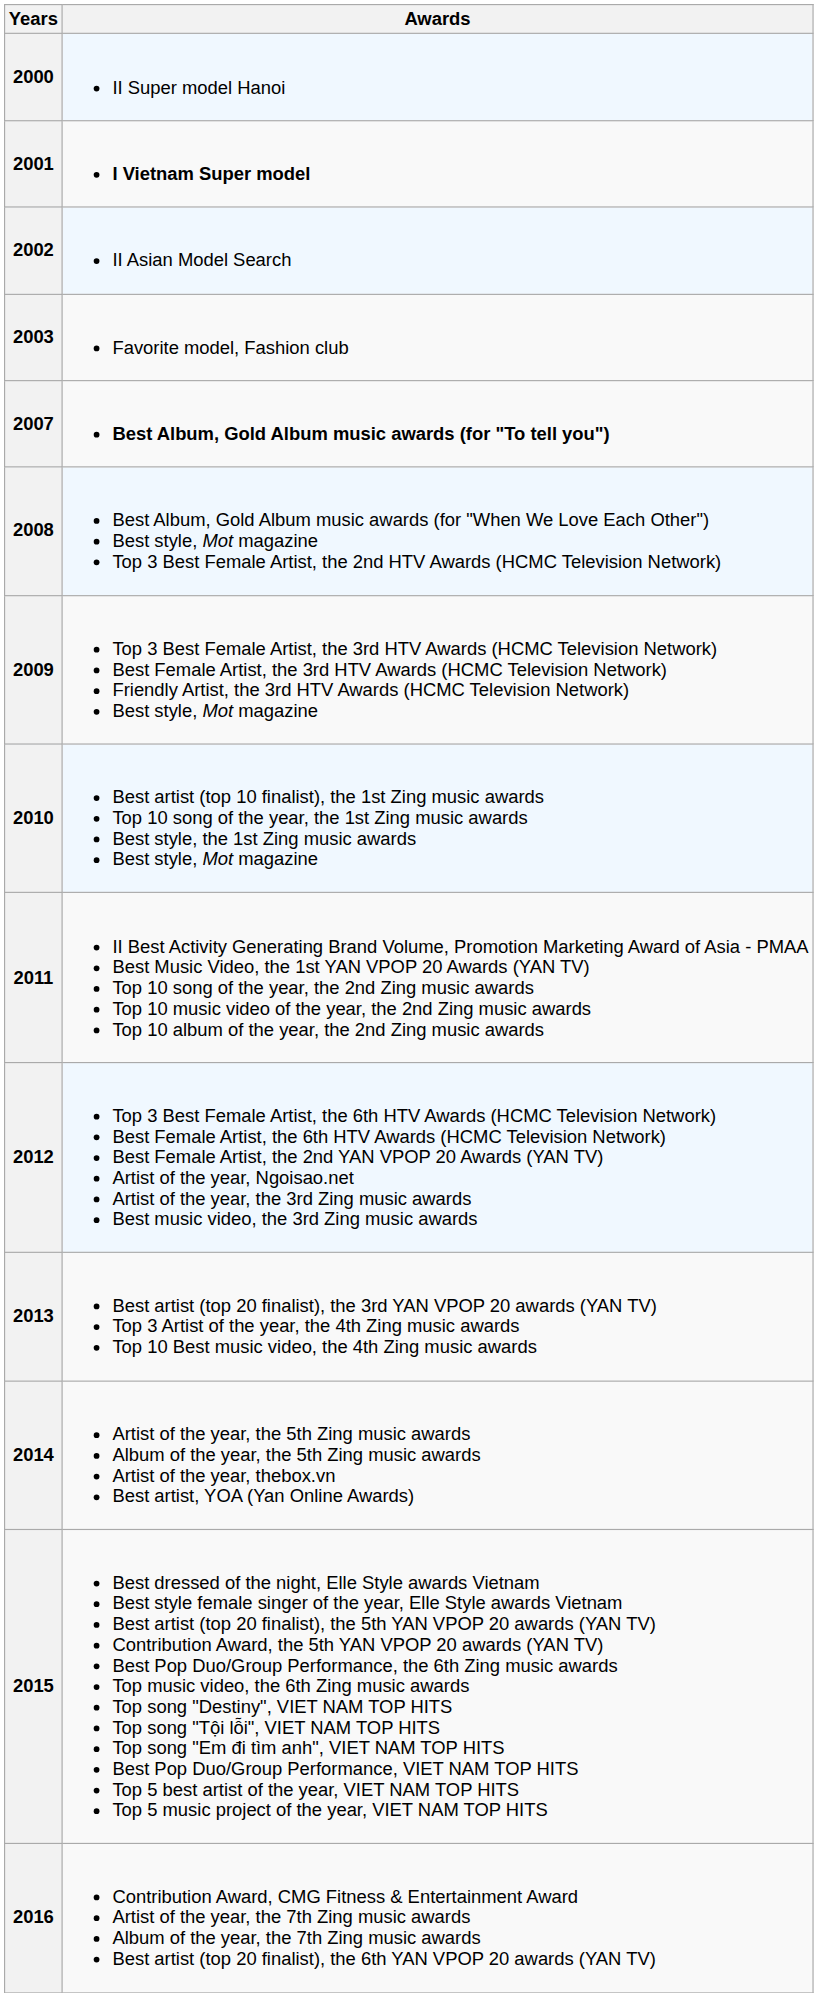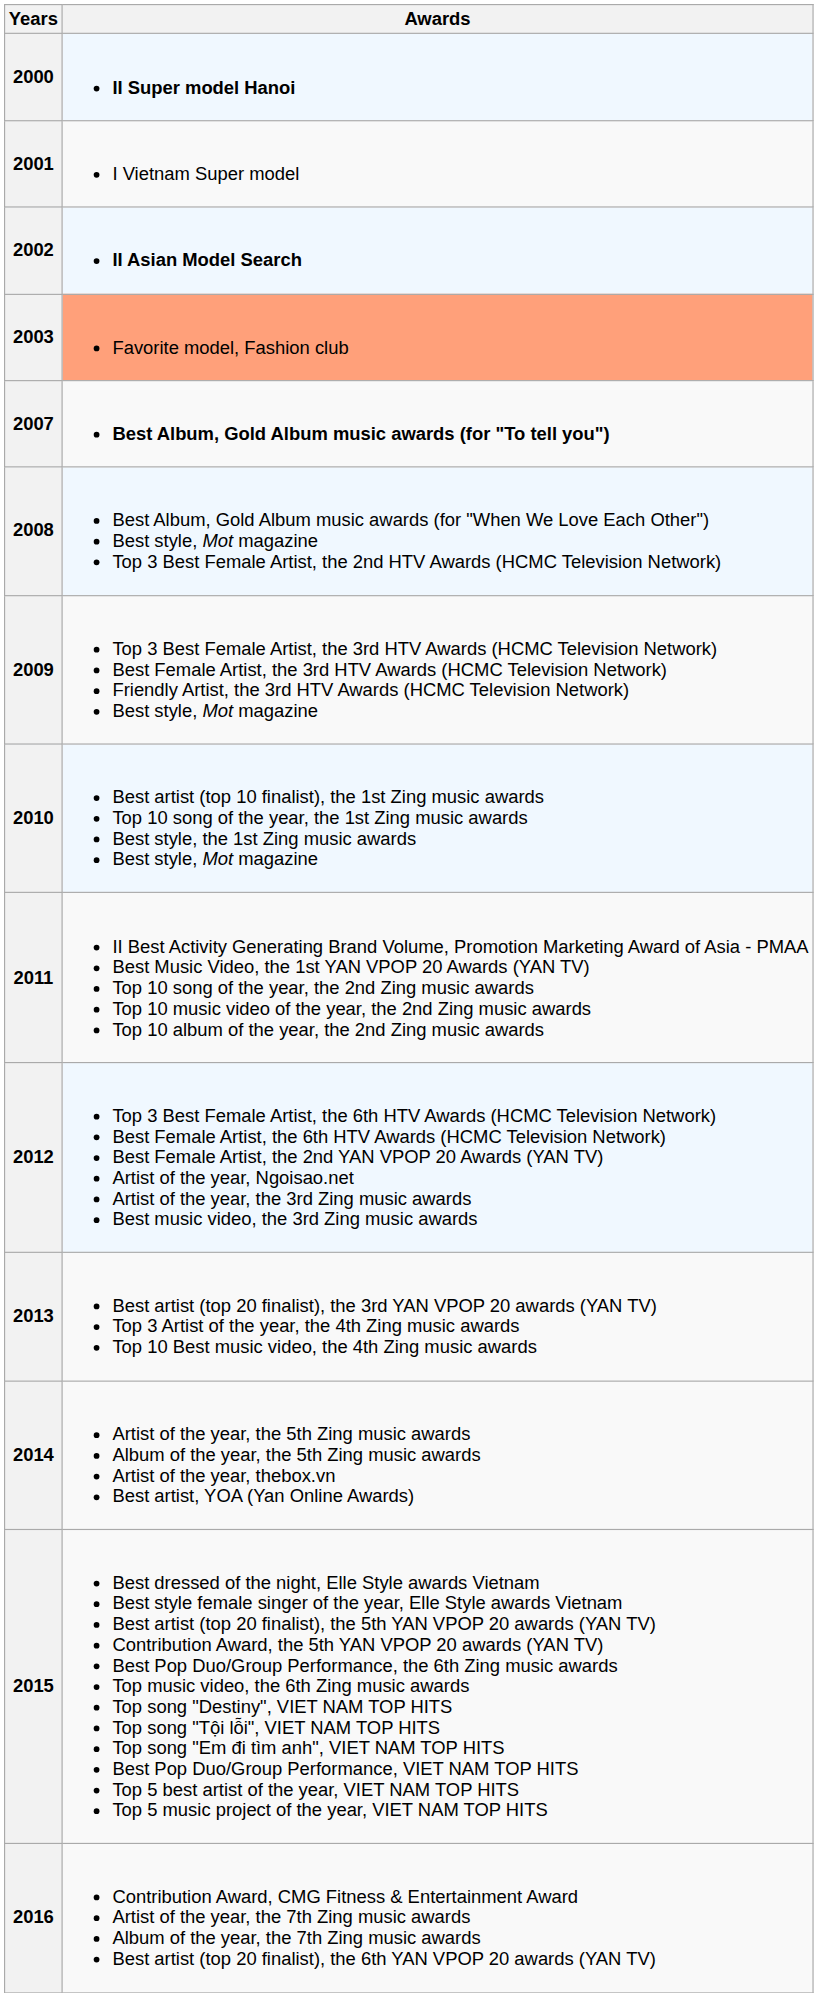(437, 87) normal -> (437, 87) bold
(437, 174) bold -> (437, 174) normal
(437, 261) normal -> (437, 261) bold
(437, 347) no background -> (437, 347) lightsalmon background
